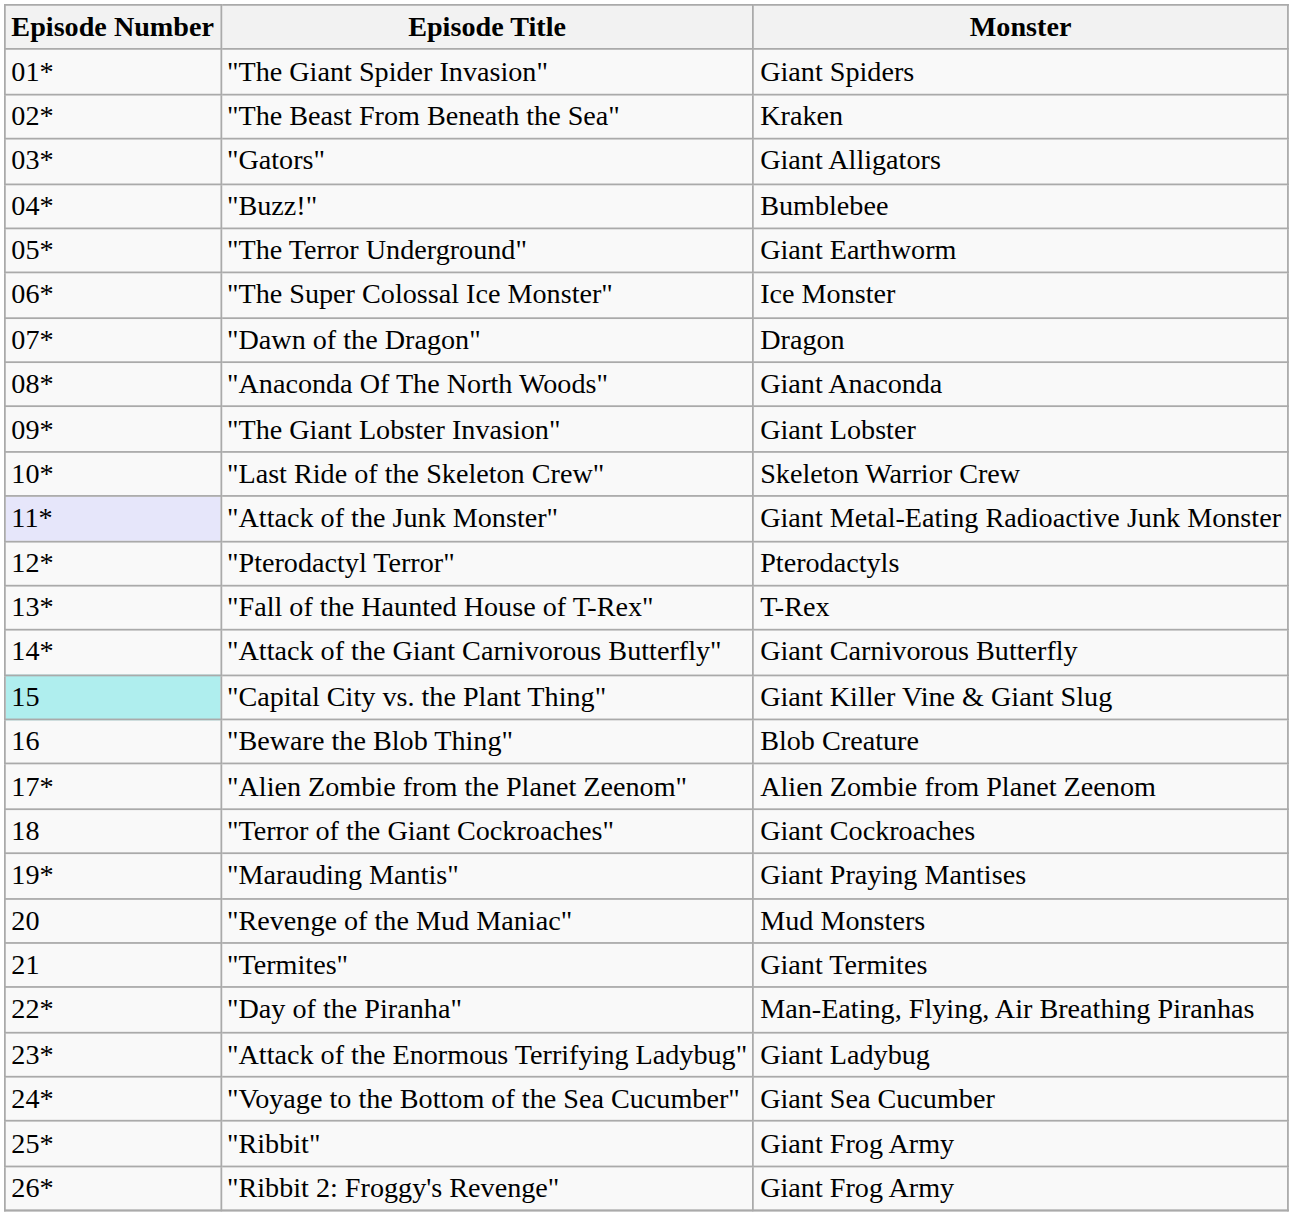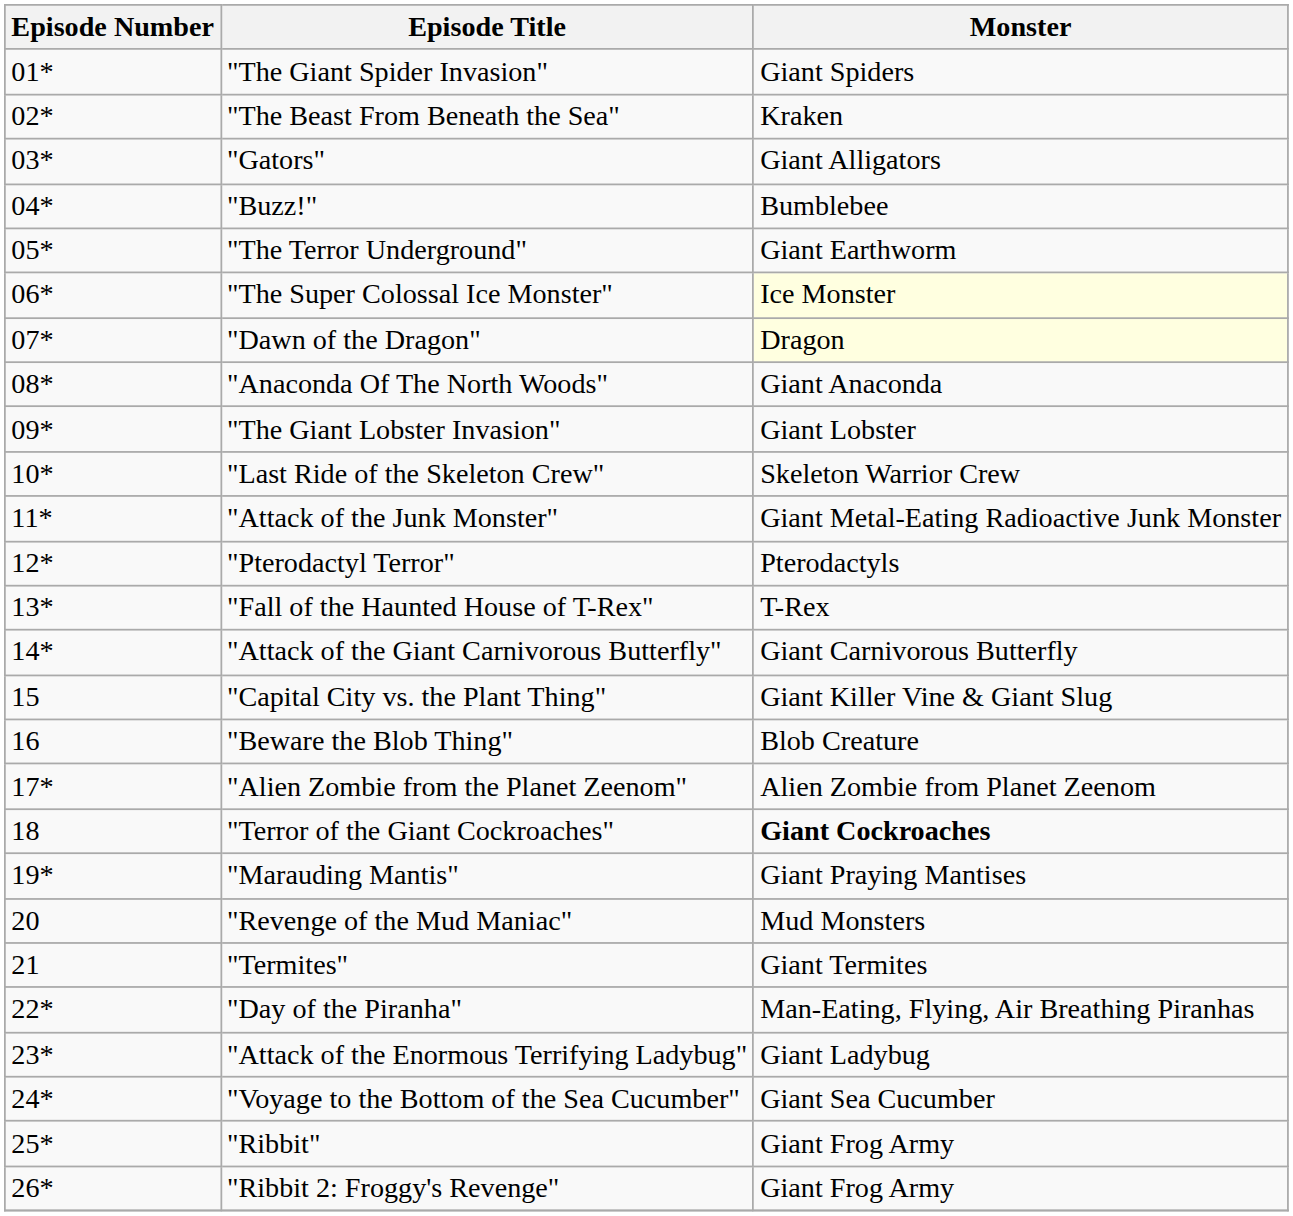(828, 294) no background -> (828, 294) lightyellow background
(802, 339) no background -> (802, 339) lightyellow background
(32, 518) lavender background -> (32, 518) no background
(25, 696) paleturquoise background -> (25, 696) no background
(868, 830) normal -> (875, 830) bold
